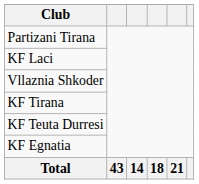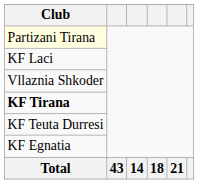(51, 37) no background -> (51, 37) lightyellow background
(36, 102) normal -> (39, 102) bold
